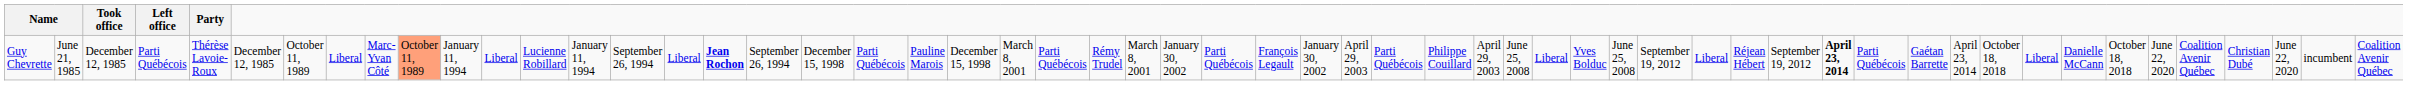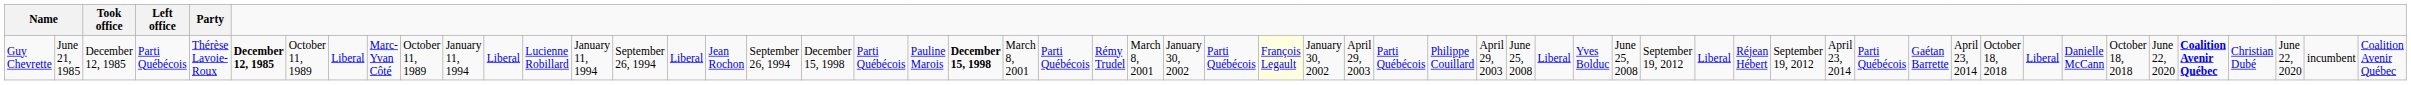(257, 57) normal -> (259, 57) bold
(419, 57) lightsalmon background -> (422, 57) no background
(725, 57) bold -> (726, 57) normal
(974, 57) normal -> (975, 57) bold
(1278, 57) no background -> (1281, 57) lightyellow background
(1838, 57) bold -> (1840, 57) normal
(2201, 57) normal -> (2203, 57) bold
